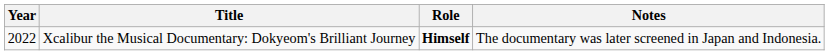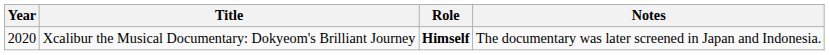(22, 38) 2022 -> (22, 38) 2020
